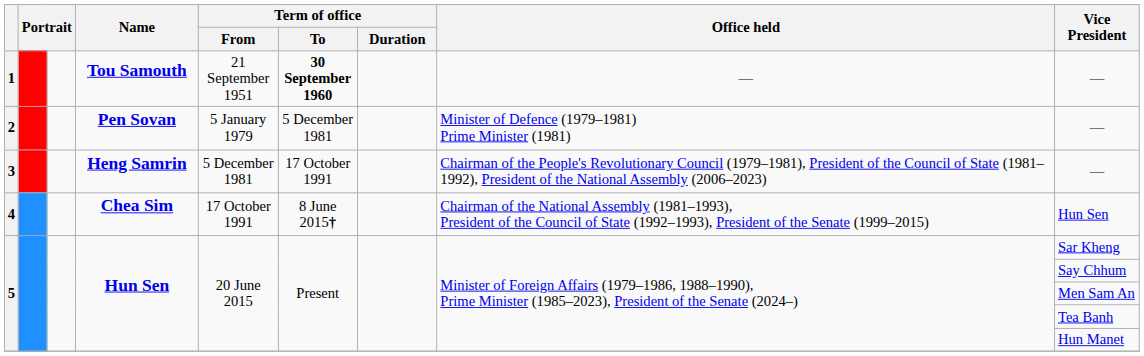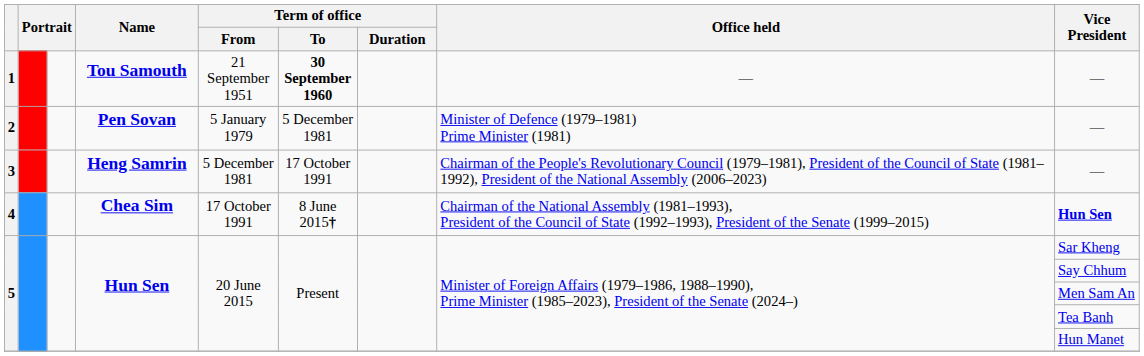(1083, 214) normal -> (1085, 214) bold
